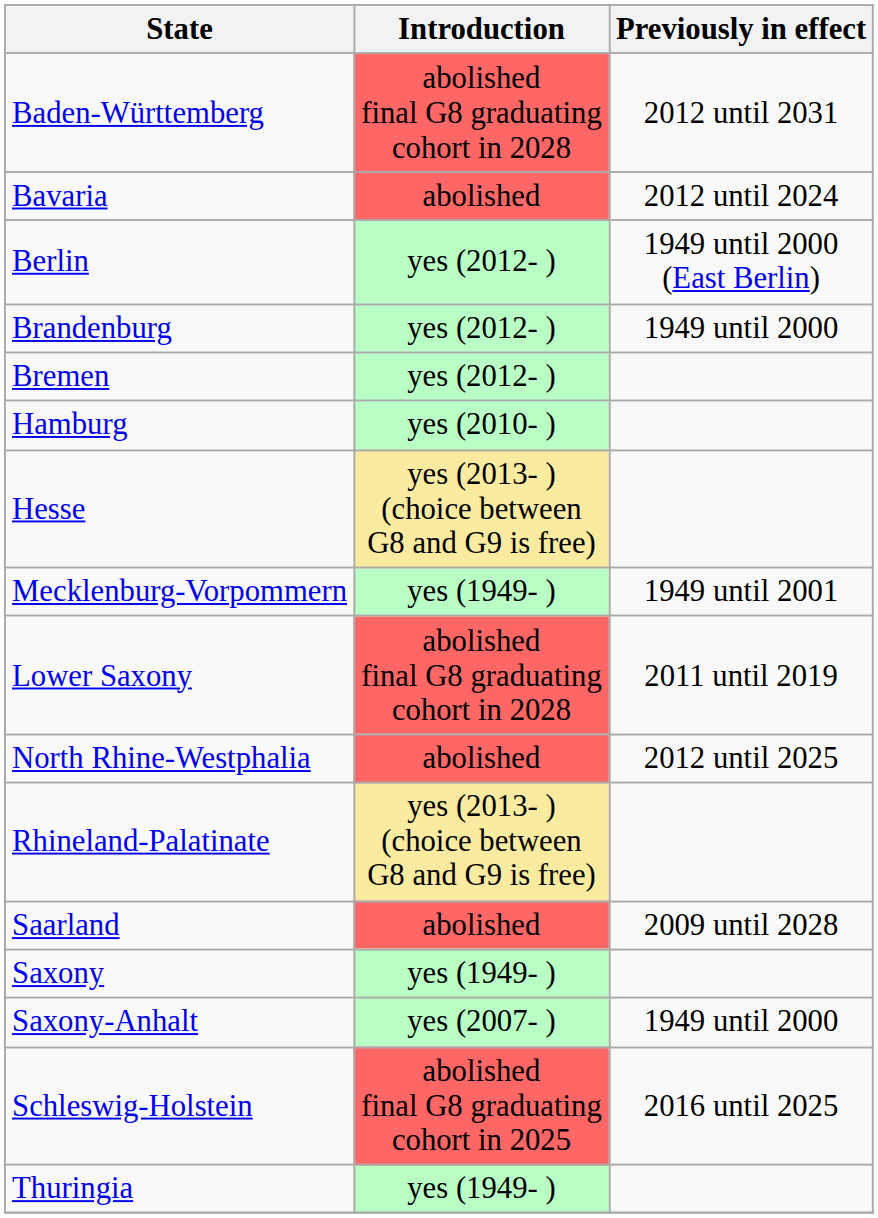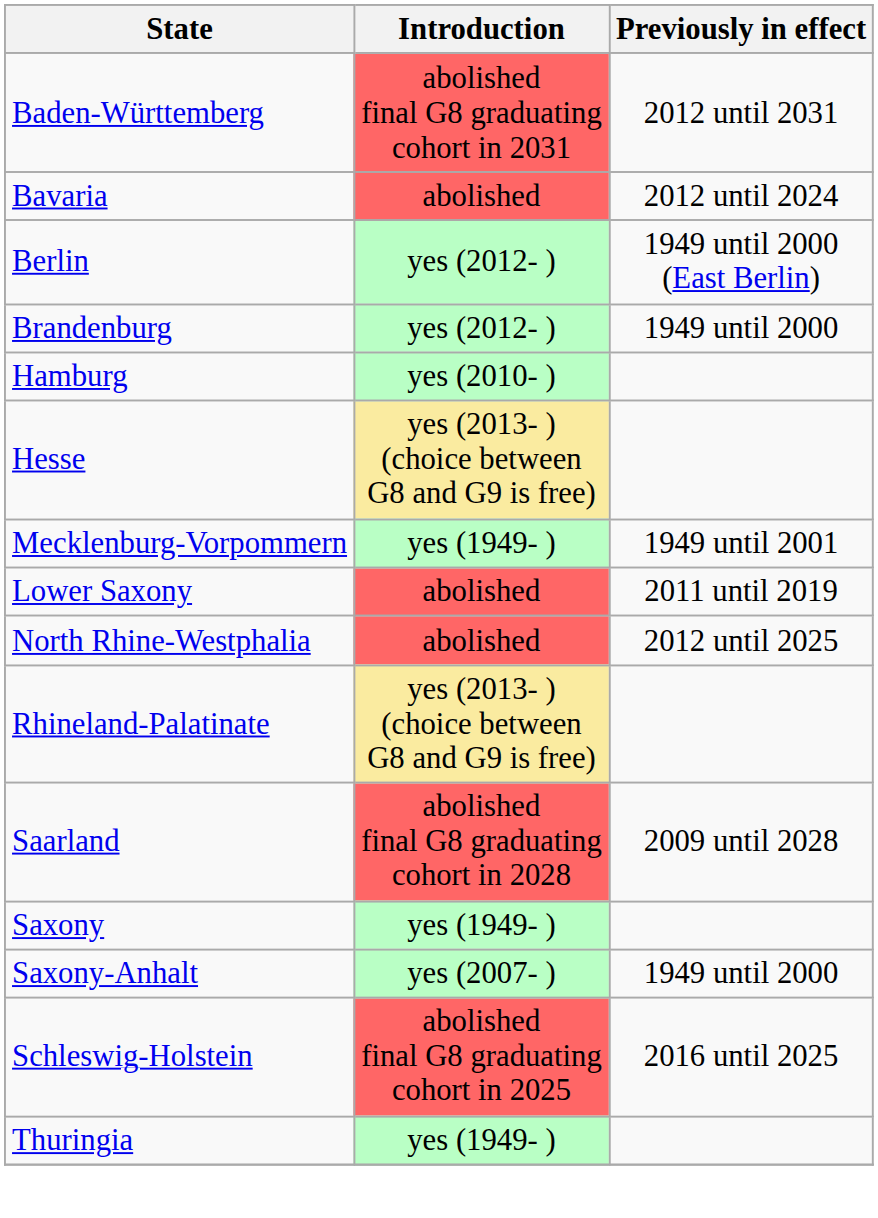(481, 112) abolished final G8 graduating cohort in 2028 -> (481, 112) abolished final G8 graduating cohort in 2031
- row: (61, 376)
(481, 674) abolished final G8 graduating cohort in 2028 -> (481, 591) abolished
(481, 924) abolished -> (481, 841) abolished final G8 graduating cohort in 2028
